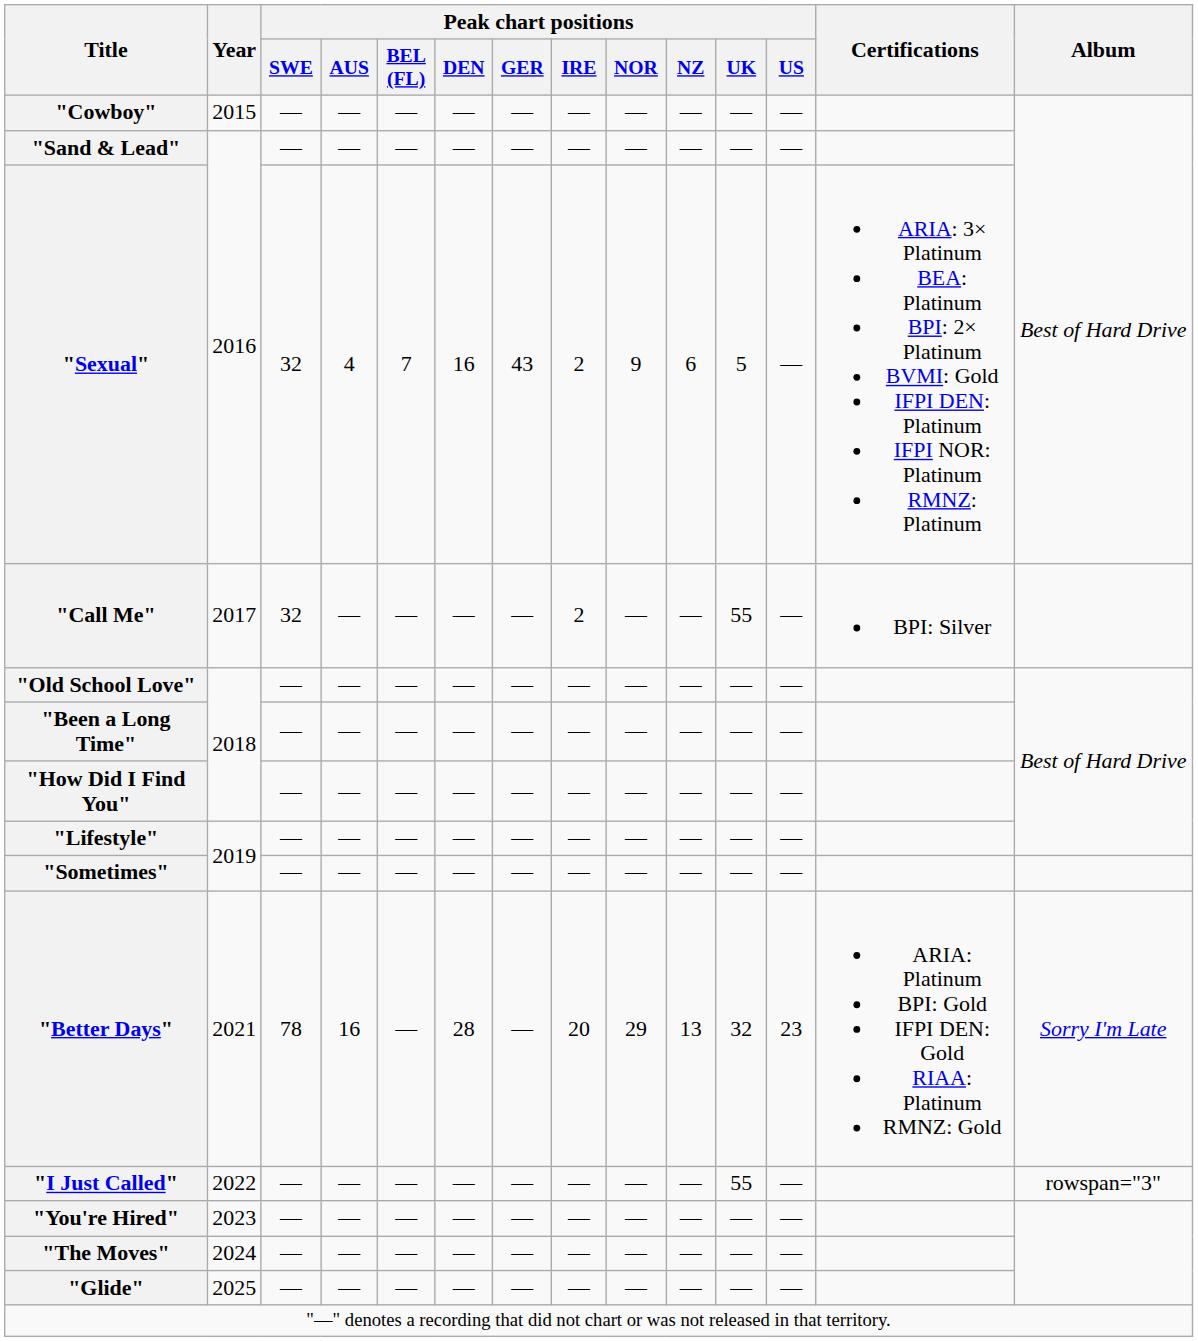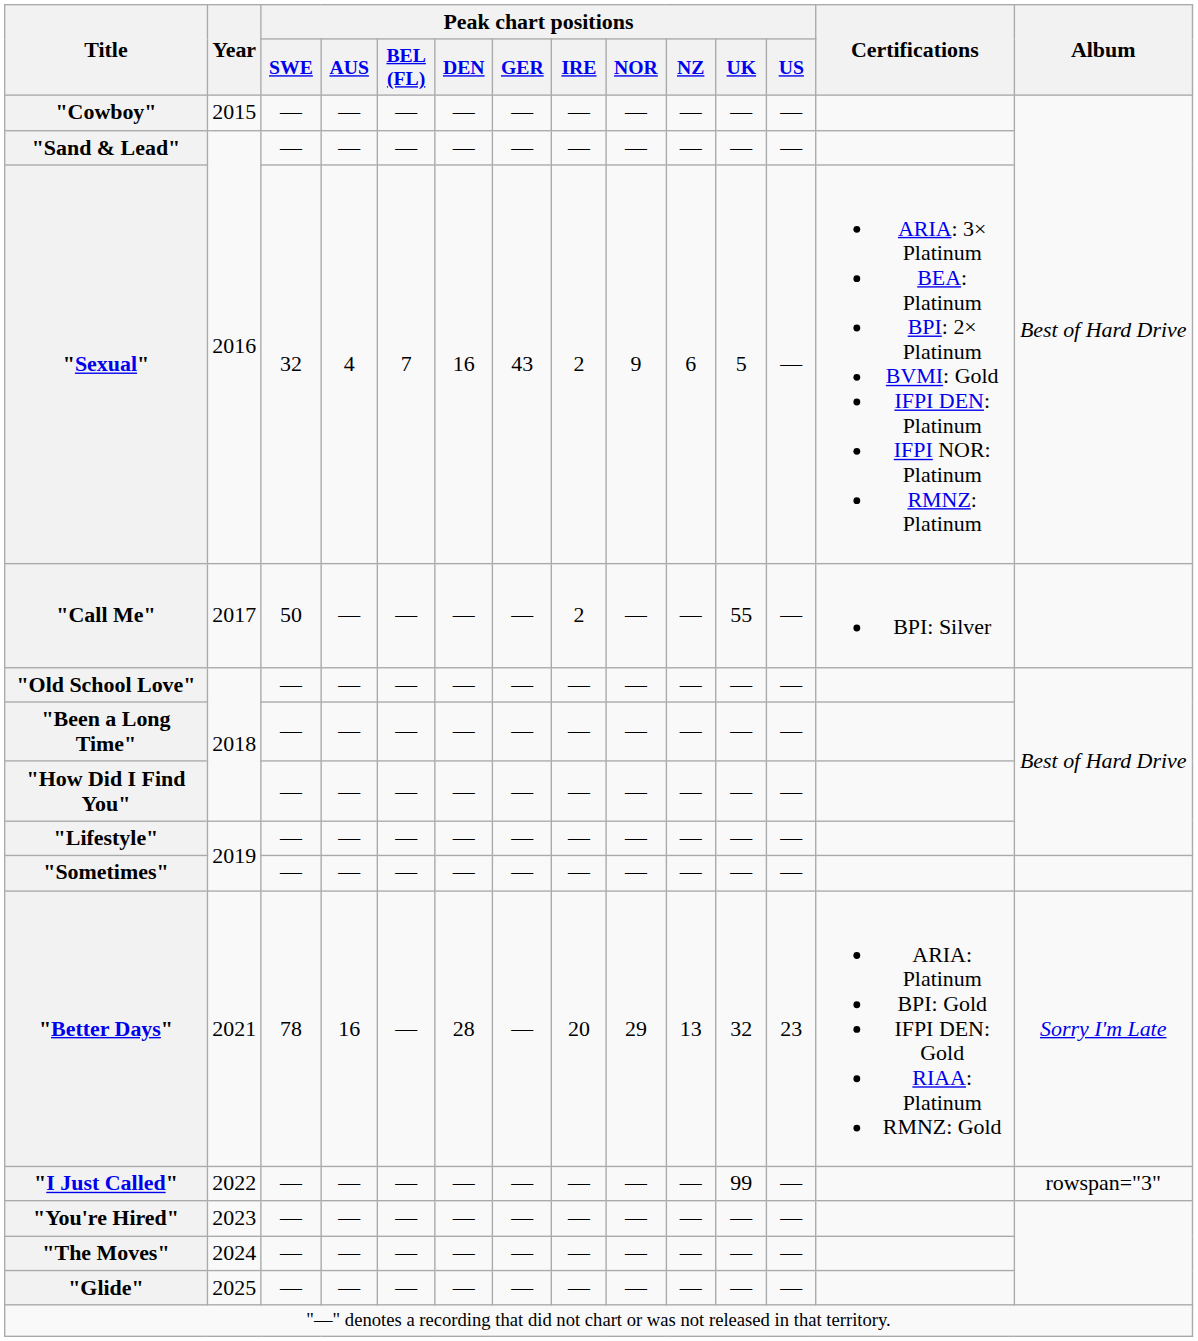(291, 615) 32 -> (291, 615) 50
(741, 1183) 55 -> (741, 1183) 99
